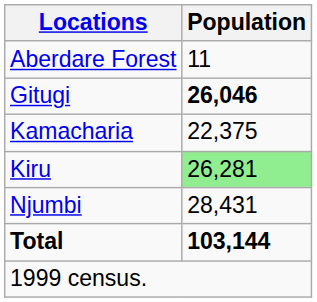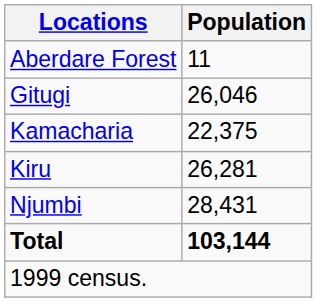(222, 95) bold -> (222, 95) normal
(222, 168) lightgreen background -> (222, 168) no background
